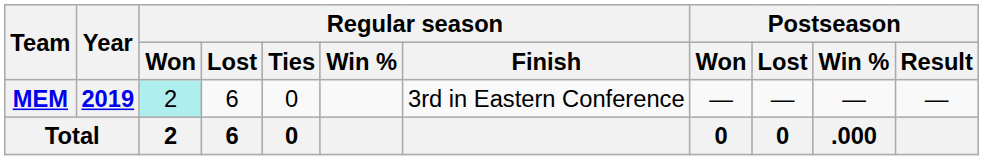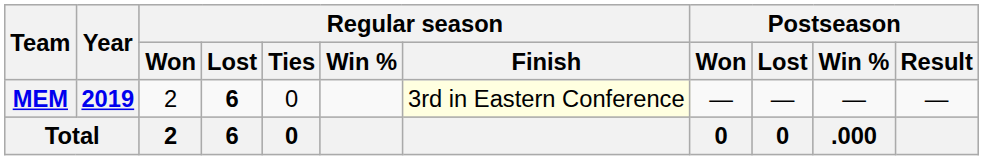(171, 99) paleturquoise background -> (171, 99) no background
(232, 99) normal -> (232, 99) bold
(546, 99) no background -> (546, 99) lightyellow background
